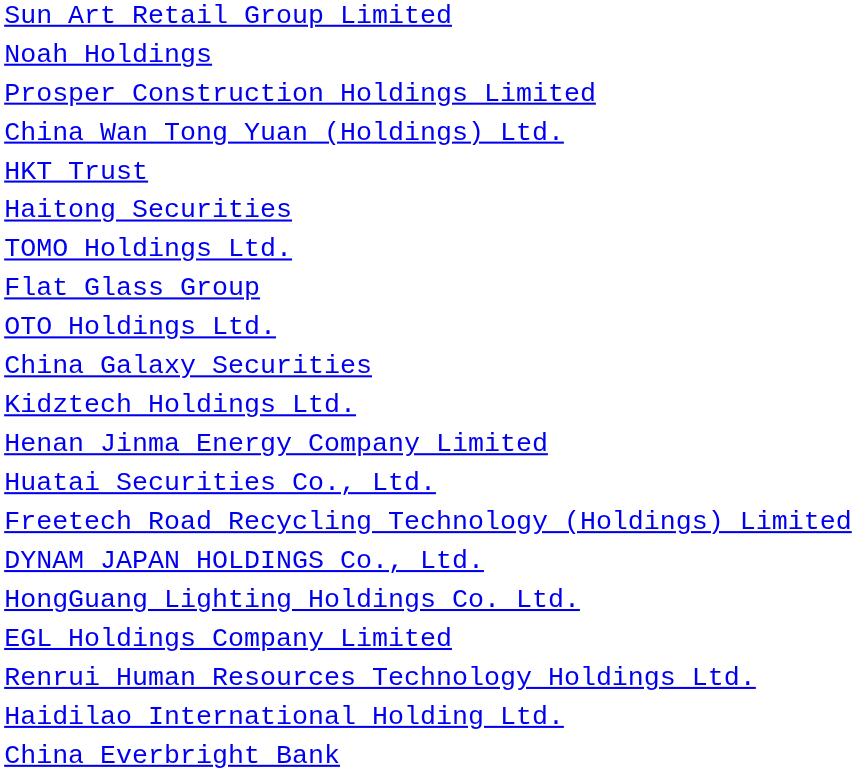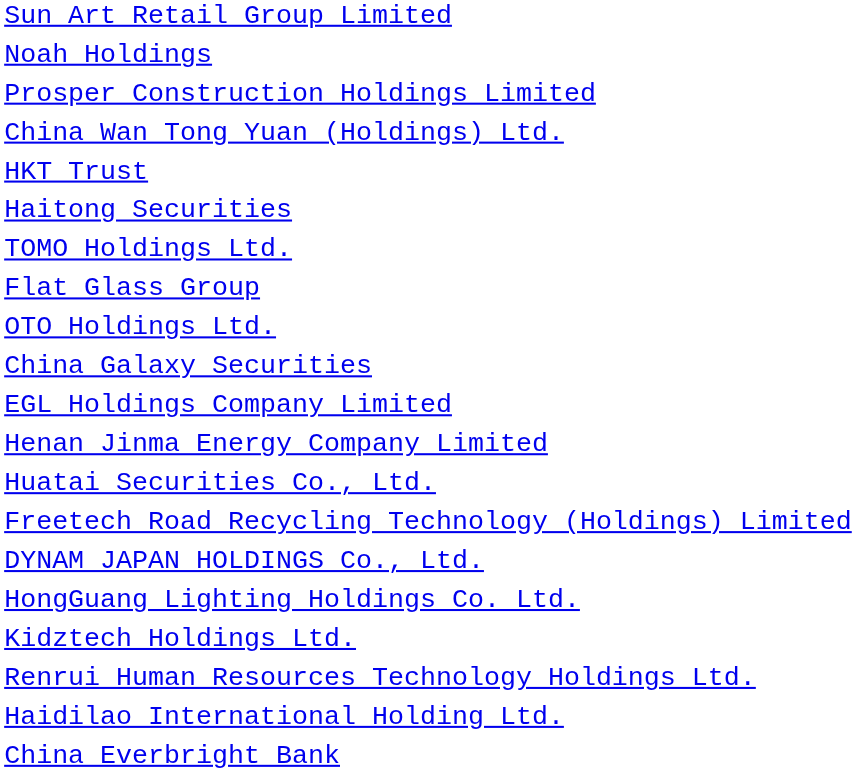(180, 405) Kidztech Holdings Ltd. -> (228, 405) EGL Holdings Company Limited
(228, 639) EGL Holdings Company Limited -> (180, 639) Kidztech Holdings Ltd.
